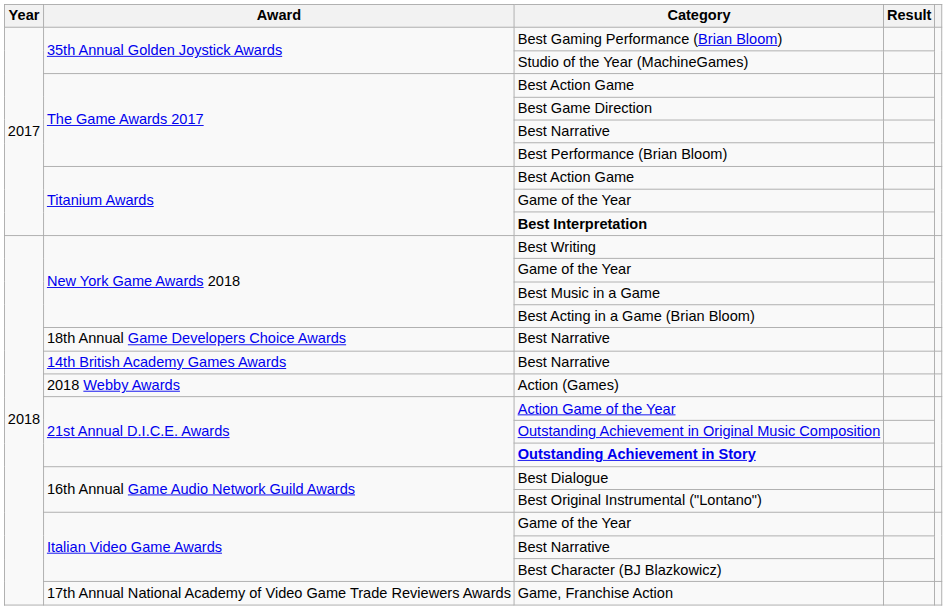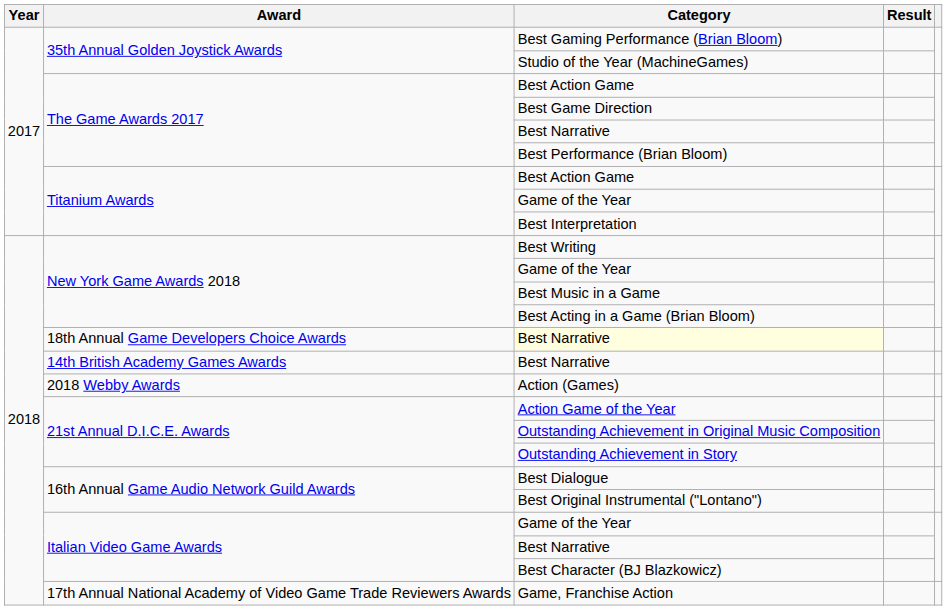(582, 223) bold -> (577, 223) normal
(564, 339) no background -> (564, 339) lightyellow background
(637, 454) bold -> (627, 454) normal
